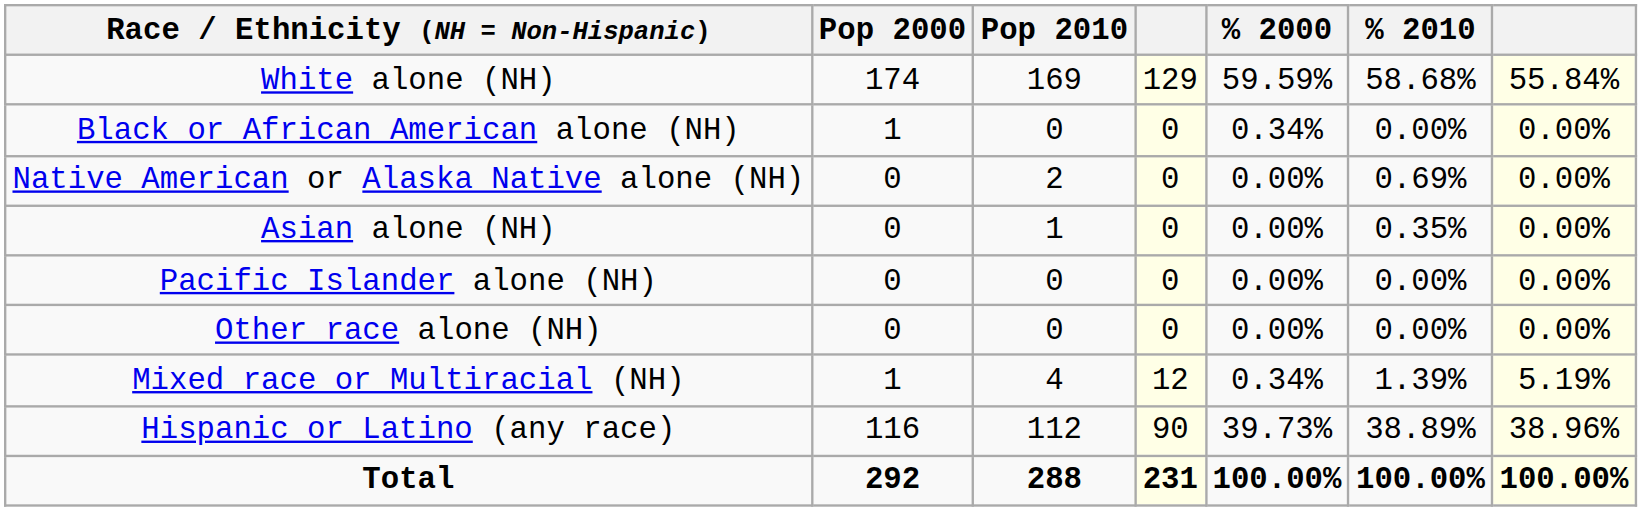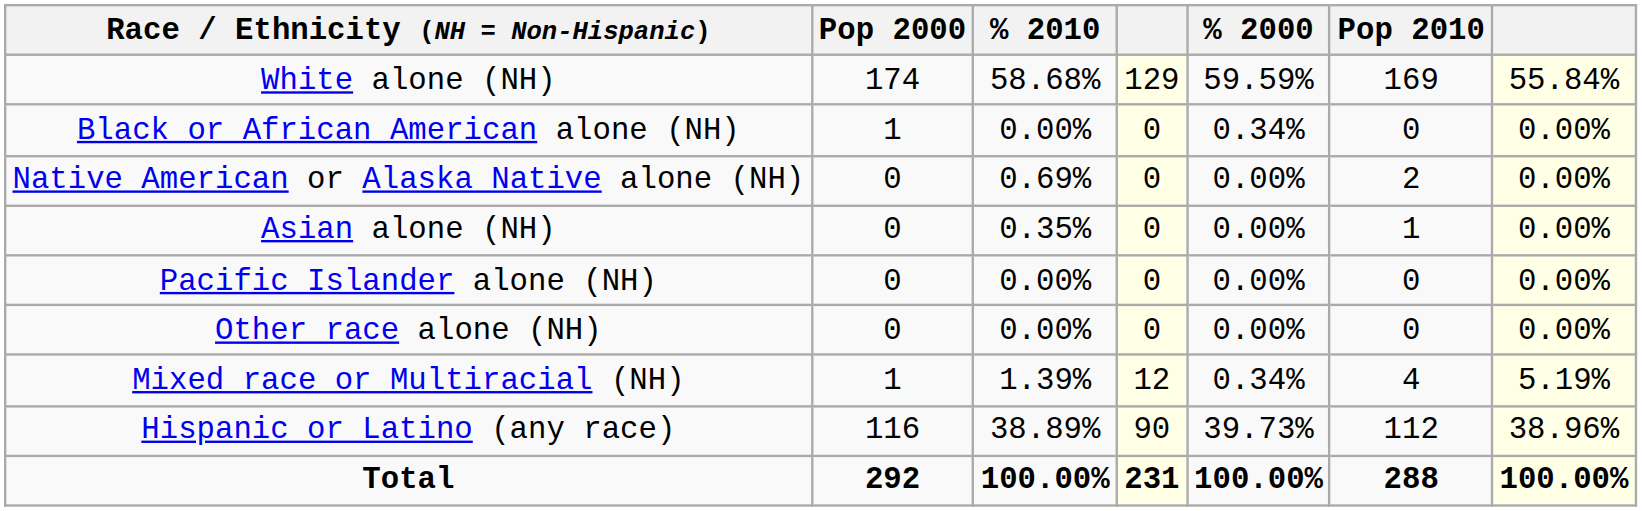columns swapped: (1054, 30) <-> (1420, 30)
